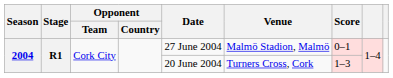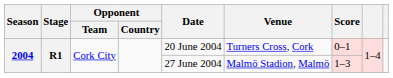(193, 47) 27 June 2004 -> (193, 47) 20 June 2004
(278, 47) Malmö Stadion, Malmö -> (270, 47) Turners Cross, Cork
(193, 64) 20 June 2004 -> (193, 64) 27 June 2004
(270, 64) Turners Cross, Cork -> (278, 64) Malmö Stadion, Malmö
